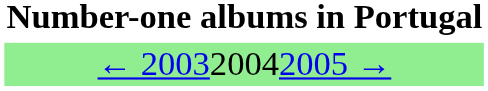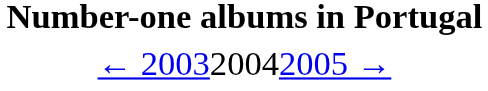(244, 63) lightgreen background -> (244, 63) no background
